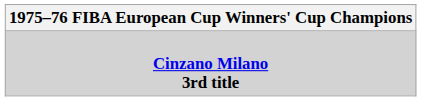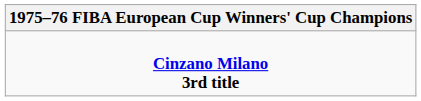(211, 72) lightgrey background -> (211, 72) no background
